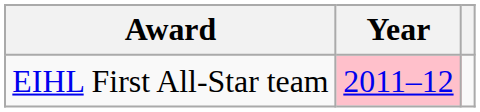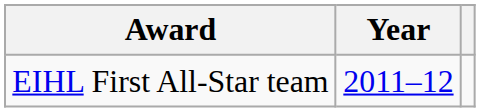(398, 80) pink background -> (398, 80) no background
